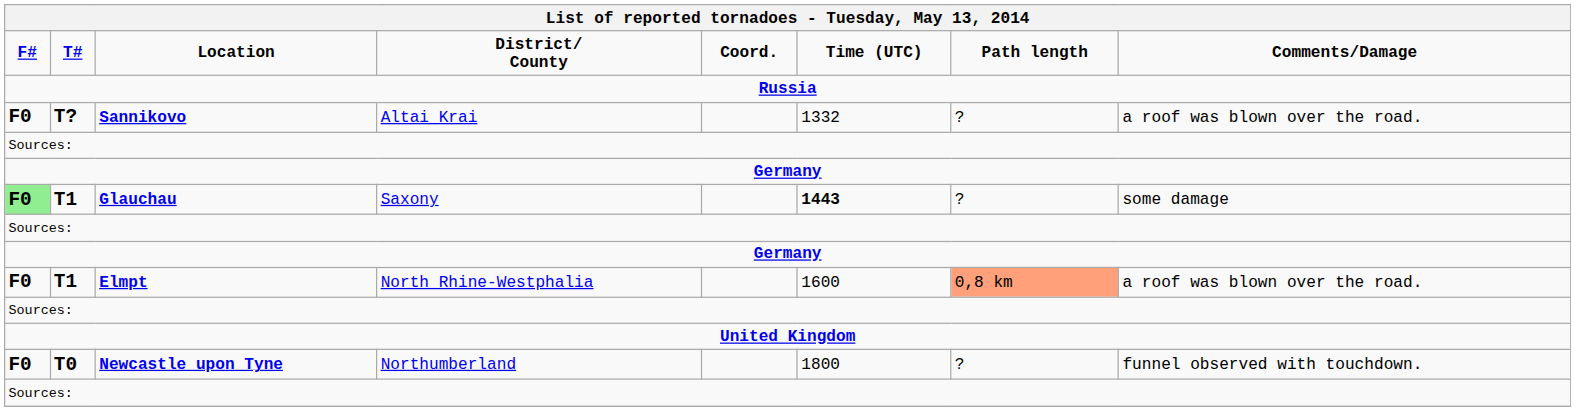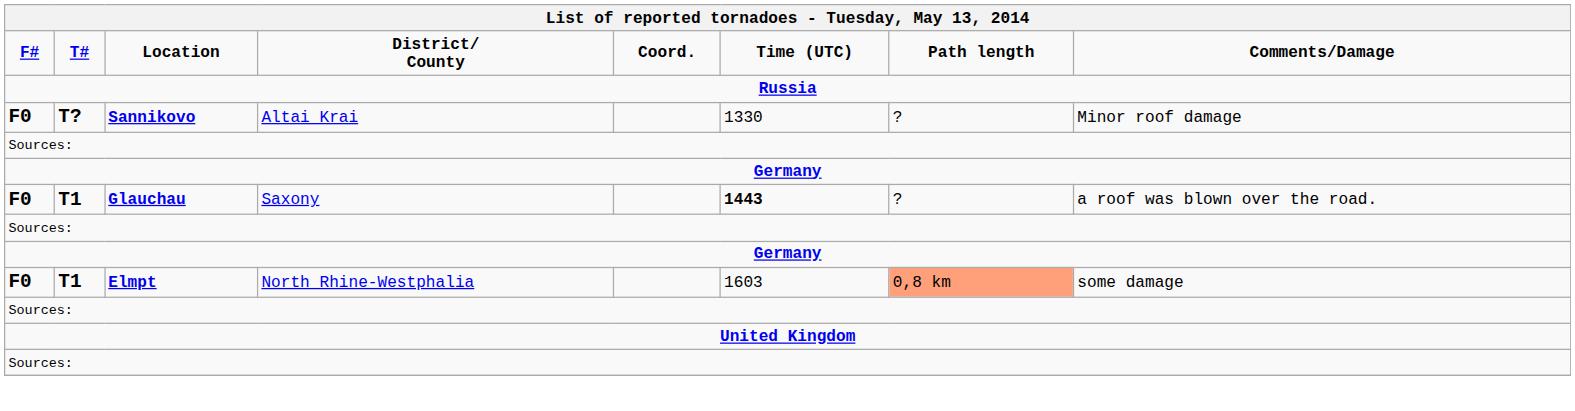(821, 117) 1332 -> (743, 117) 1330
(1272, 117) a roof was blown over the road. -> (1160, 117) Minor roof damage
(20, 200) lightgreen background -> (20, 200) no background
(1176, 200) some damage -> (1227, 200) a roof was blown over the road.
(821, 282) 1600 -> (743, 282) 1603
(1272, 282) a roof was blown over the road. -> (1131, 282) some damage
- row: (191, 365)
